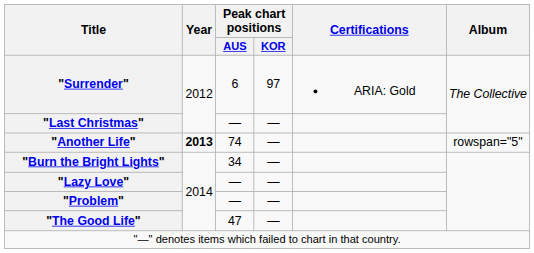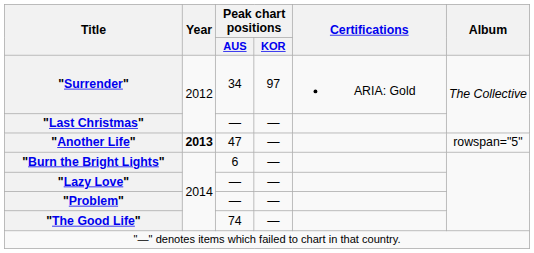(235, 84) 6 -> (235, 84) 34
(235, 142) 74 -> (235, 142) 47
(235, 162) 34 -> (235, 162) 6
(235, 220) 47 -> (235, 220) 74
